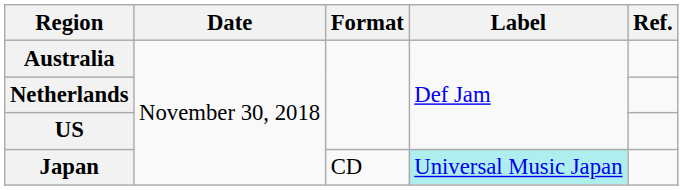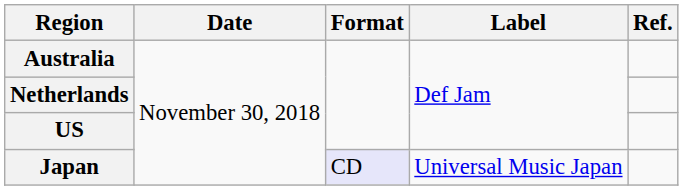(346, 166) no background -> (346, 166) lavender background
(518, 166) paleturquoise background -> (518, 166) no background
